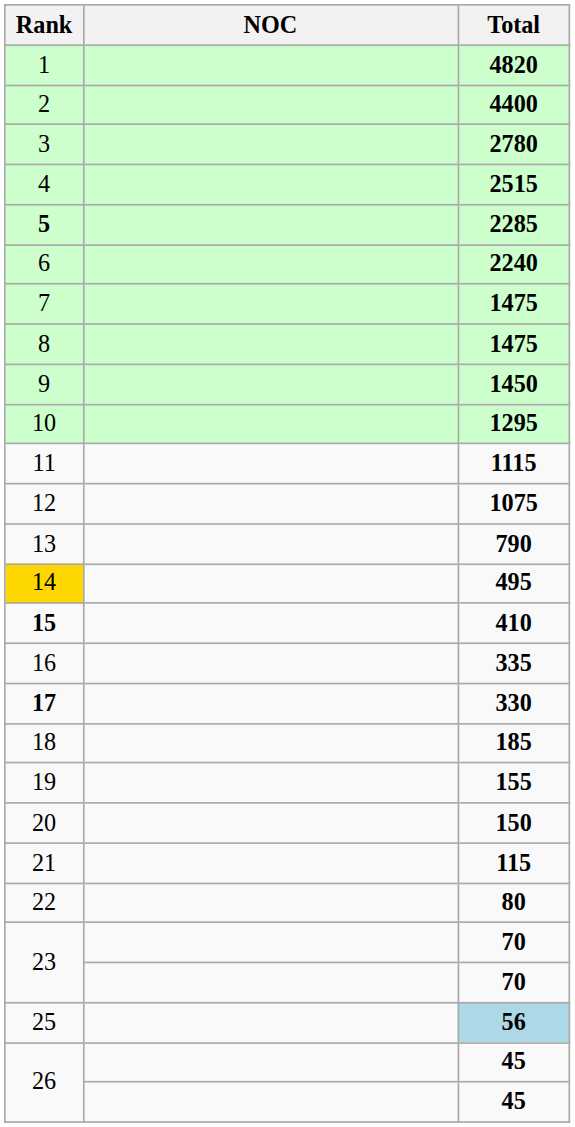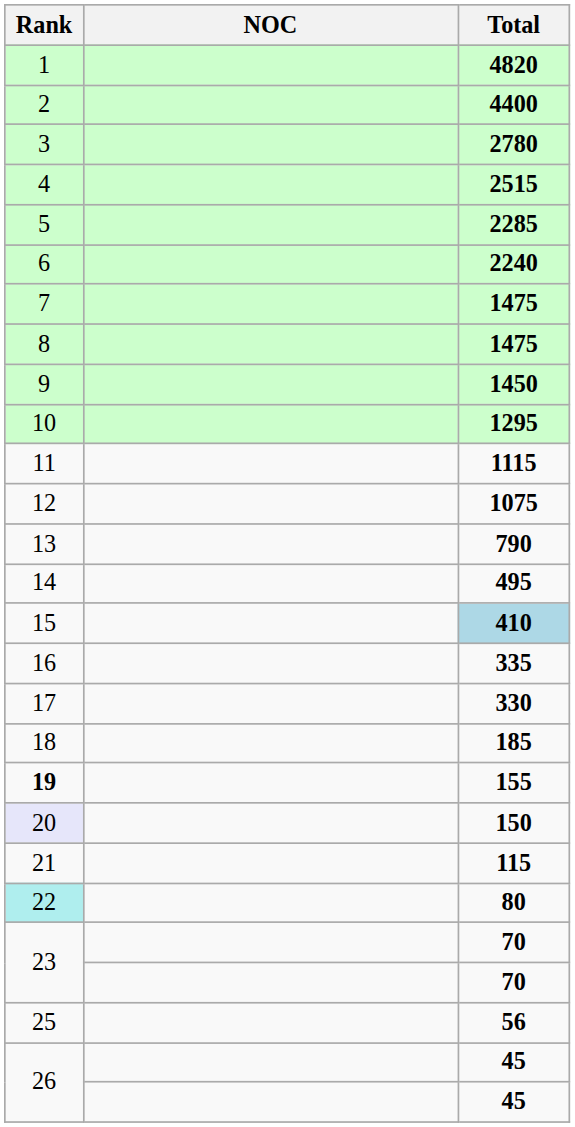(44, 224) bold -> (44, 224) normal
(44, 583) gold background -> (44, 583) no background
(44, 623) bold -> (44, 623) normal
(514, 623) no background -> (514, 623) lightblue background
(44, 703) bold -> (44, 703) normal
(44, 782) normal -> (44, 782) bold
(44, 822) no background -> (44, 822) lavender background
(44, 902) no background -> (44, 902) paleturquoise background
(514, 1022) lightblue background -> (514, 1022) no background
